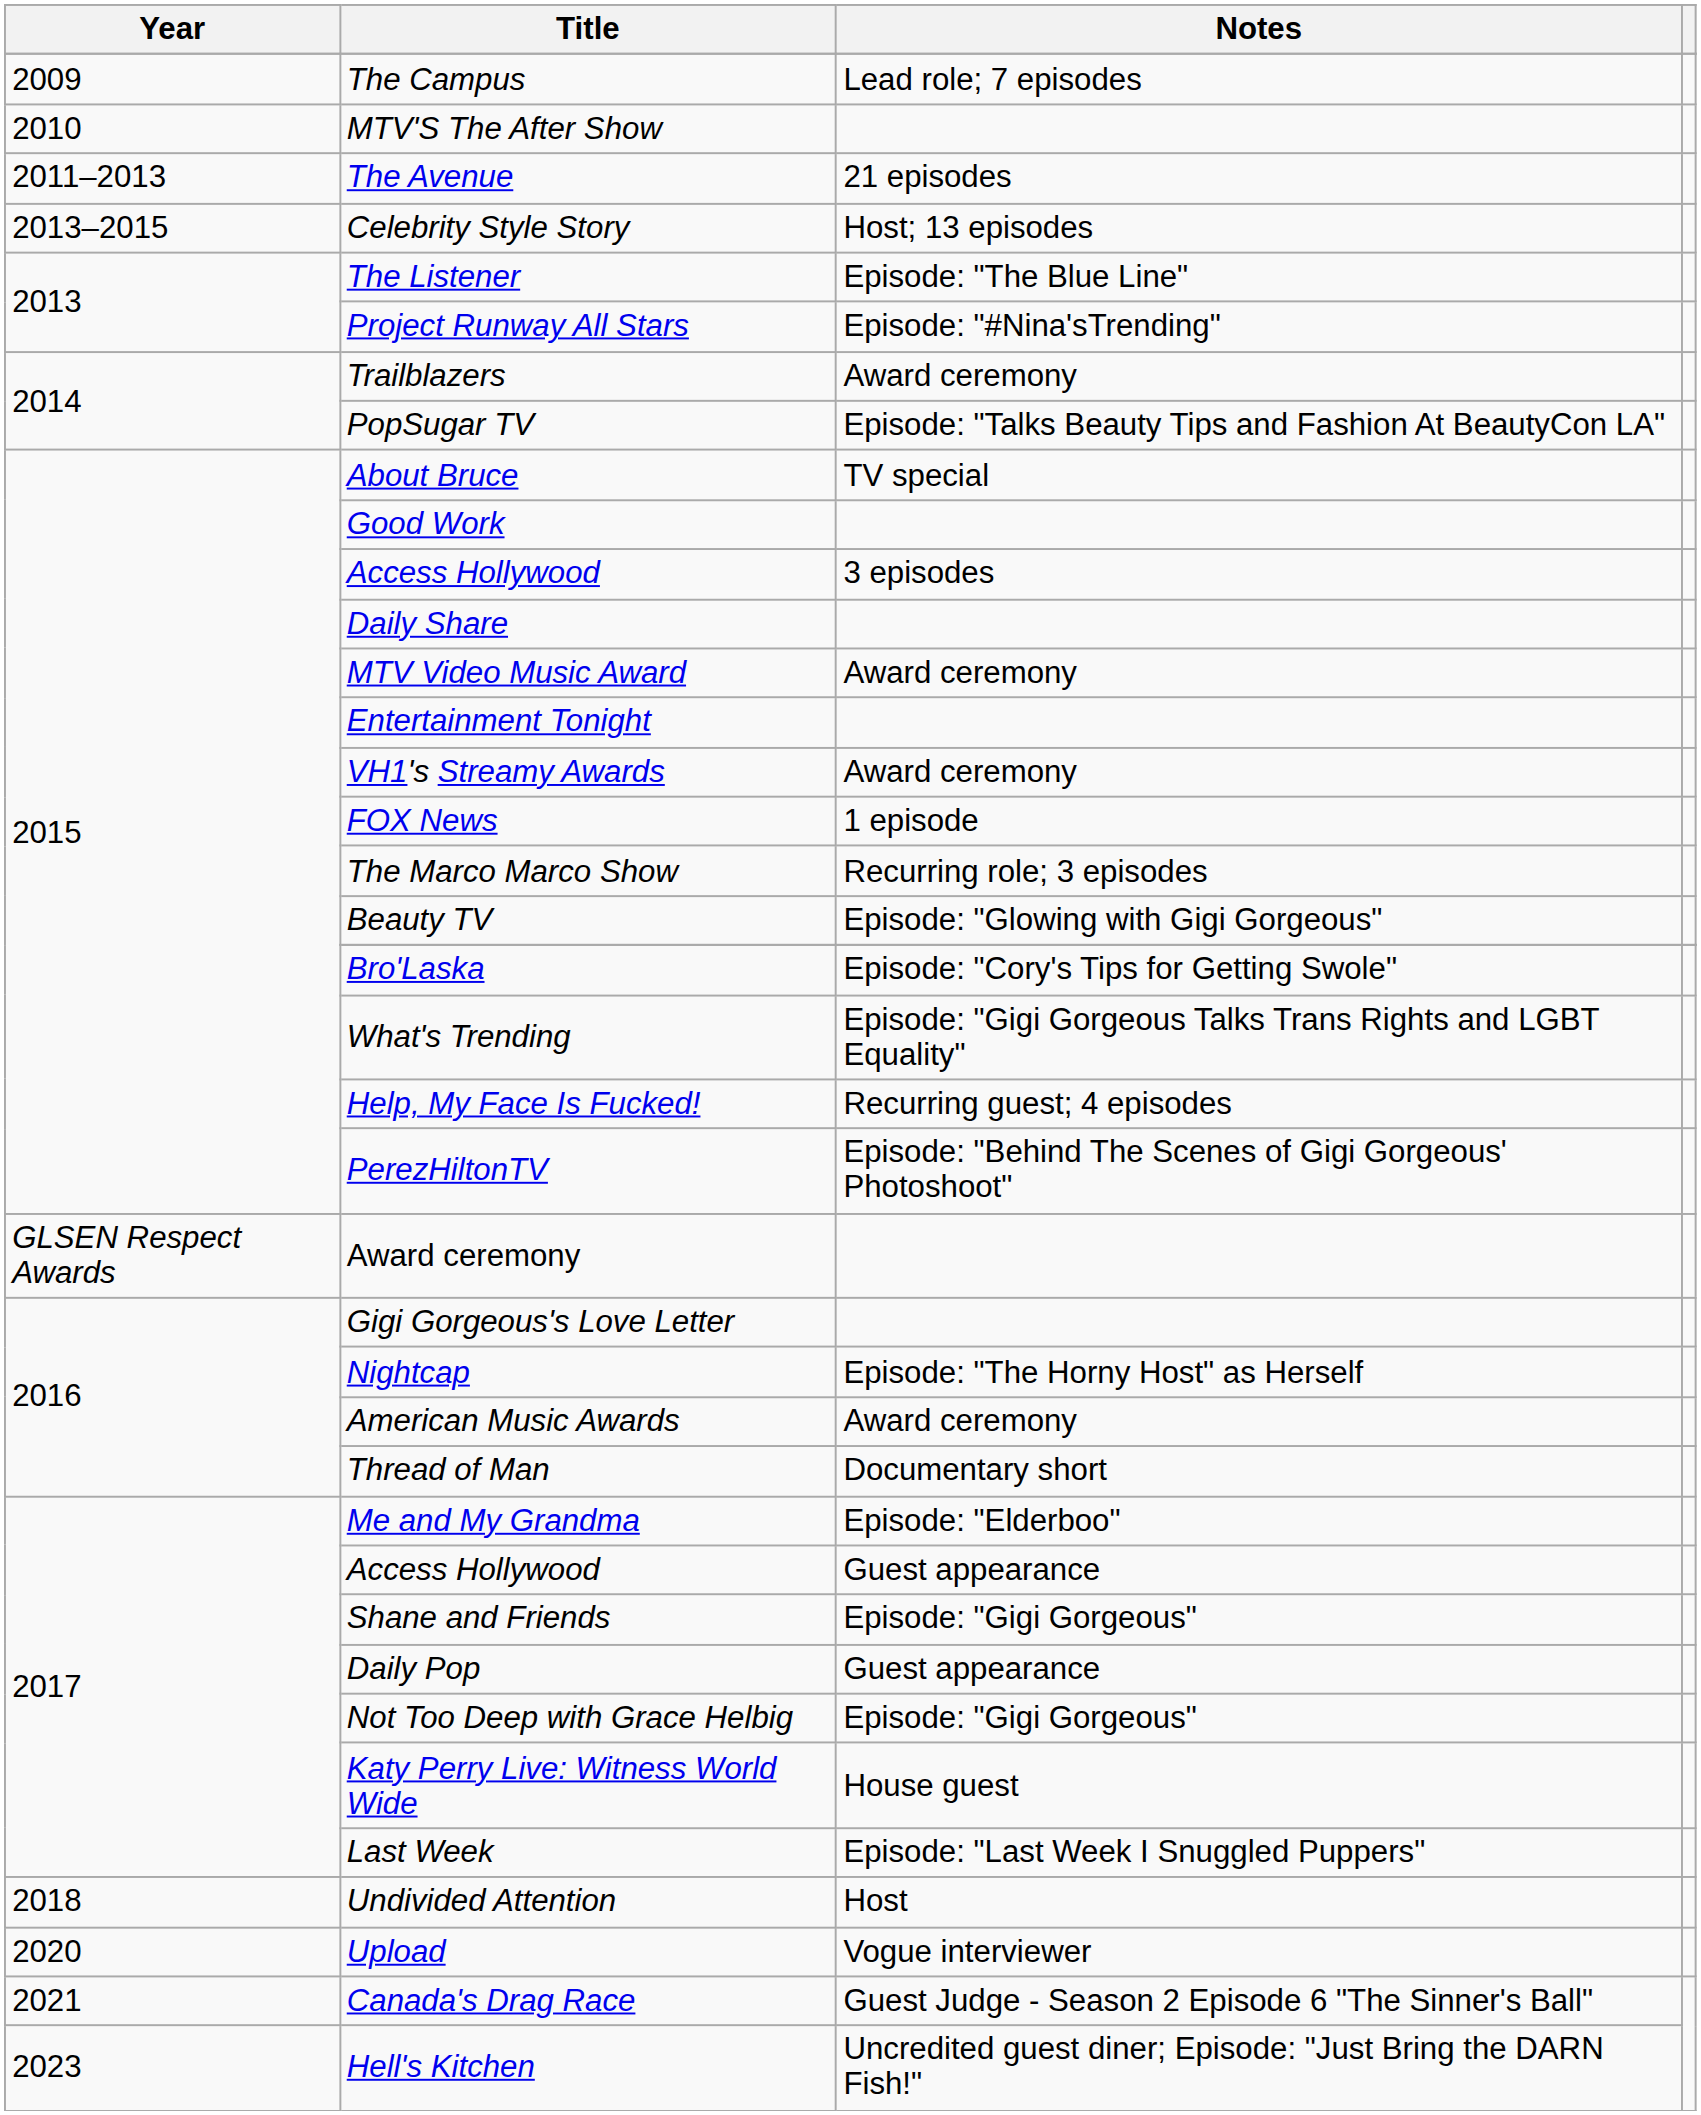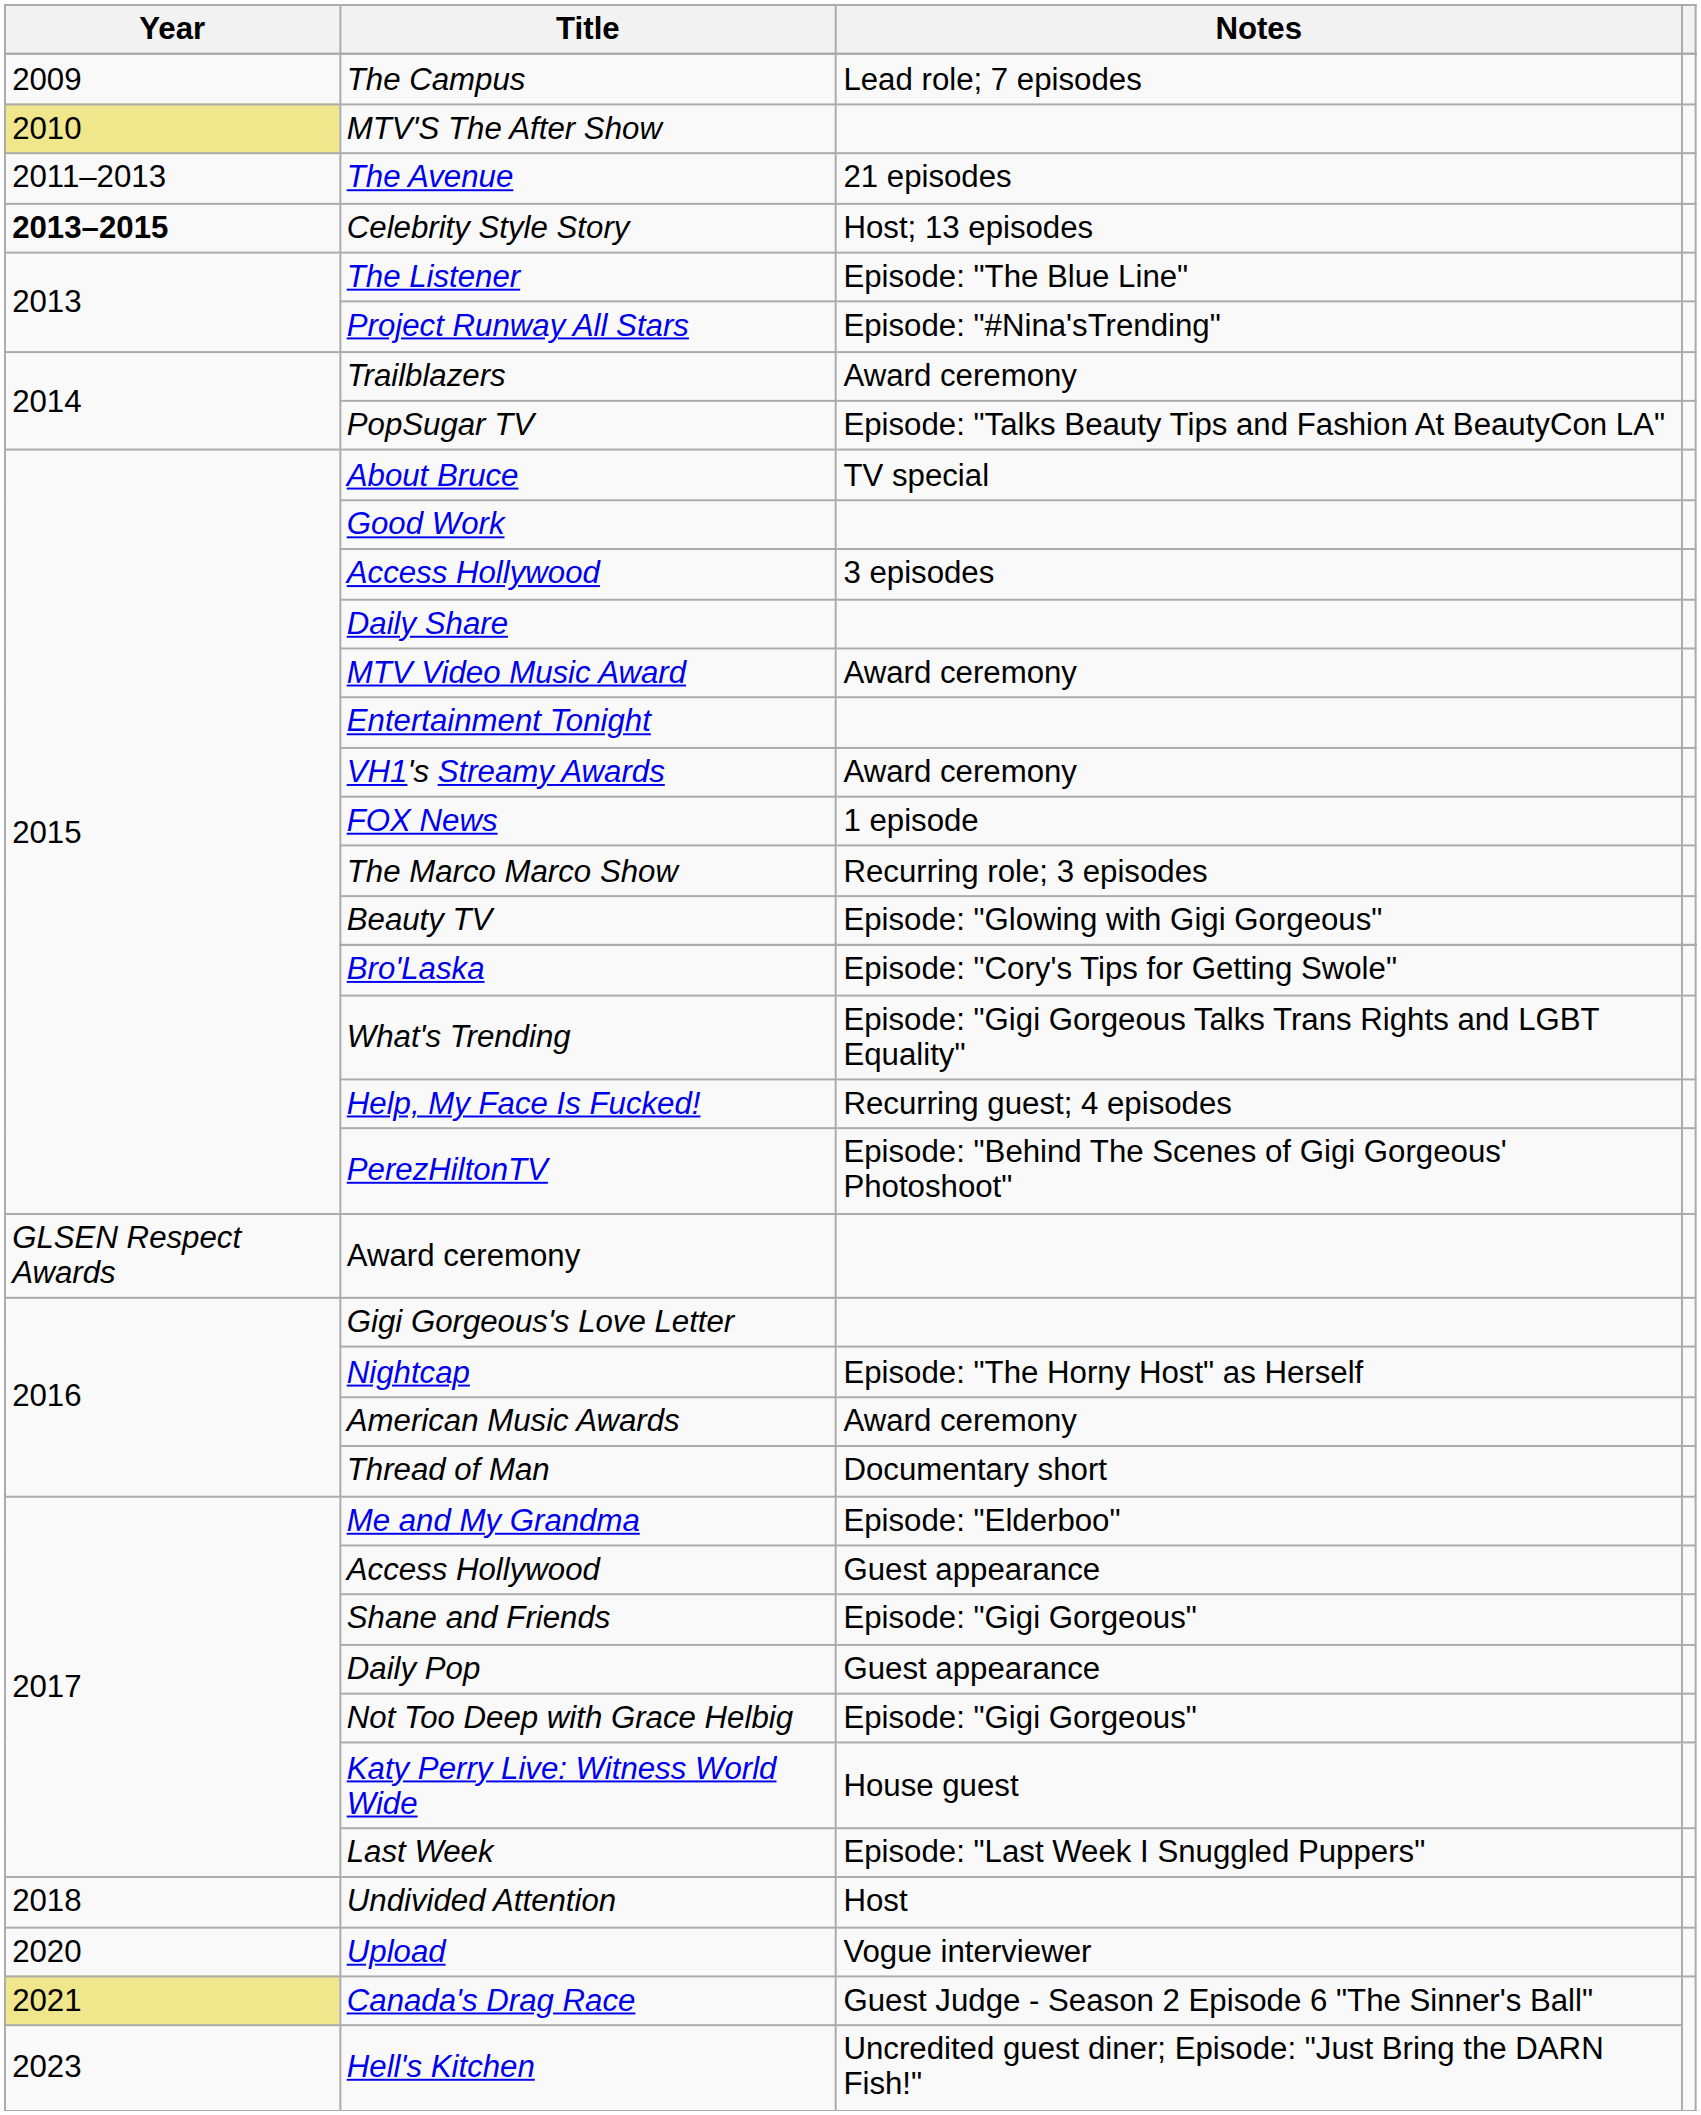(47, 128) no background -> (47, 128) khaki background
(90, 227) normal -> (90, 227) bold
(47, 2000) no background -> (47, 2000) khaki background
